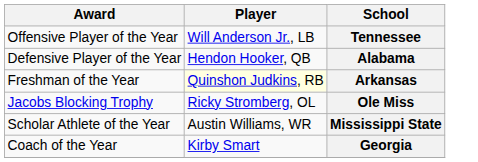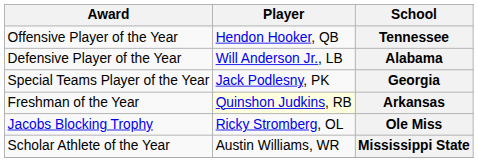(251, 37) Will Anderson Jr., LB -> (277, 37) Hendon Hooker, QB
(249, 59) Hendon Hooker, QB -> (279, 59) Will Anderson Jr., LB
+ row: (108, 80)
- row: (62, 146)
